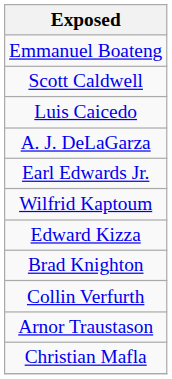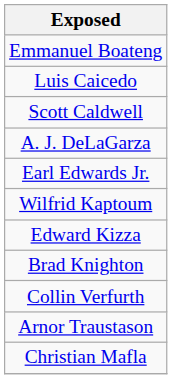(86, 81) Scott Caldwell -> (86, 81) Luis Caicedo
(86, 111) Luis Caicedo -> (86, 111) Scott Caldwell
